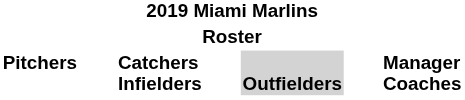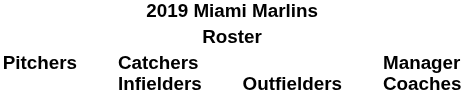(292, 83) lightgrey background -> (292, 83) no background
